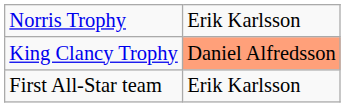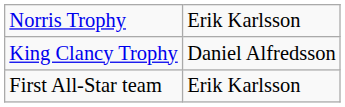(261, 53) lightsalmon background -> (261, 53) no background
